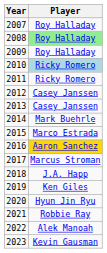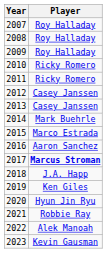(65, 38) lightgreen background -> (65, 38) no background
(65, 65) lightblue background -> (65, 65) no background
(65, 147) gold background -> (65, 147) no background
(65, 160) normal -> (65, 160) bold
